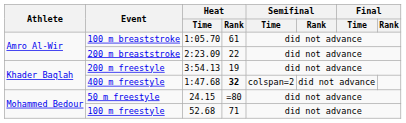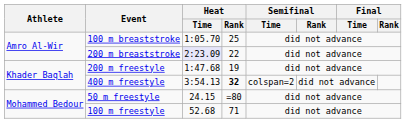(234, 39) 61 -> (234, 39) 25
(202, 53) no background -> (202, 53) lavender background
(202, 68) 3:54.13 -> (202, 68) 1:47.68
(202, 82) 1:47.68 -> (202, 82) 3:54.13
